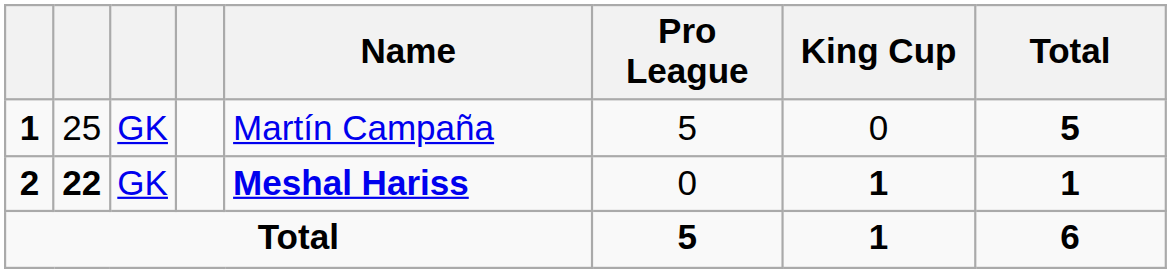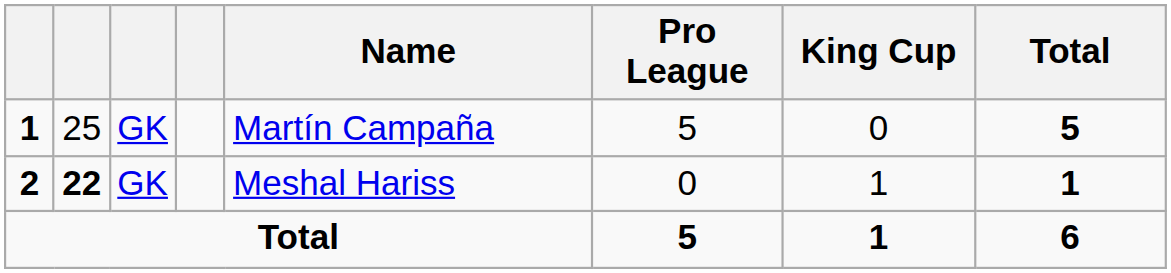(351, 182) bold -> (344, 182) normal
(879, 182) bold -> (879, 182) normal
